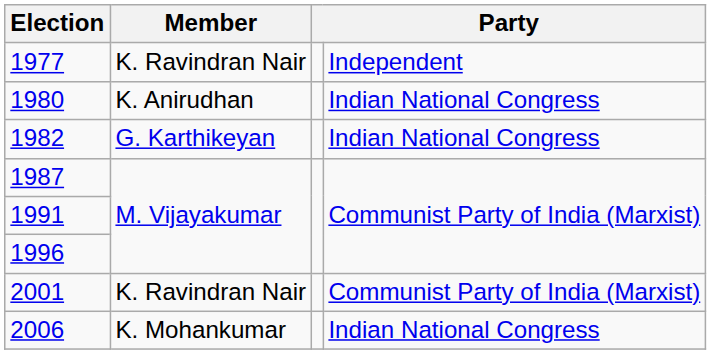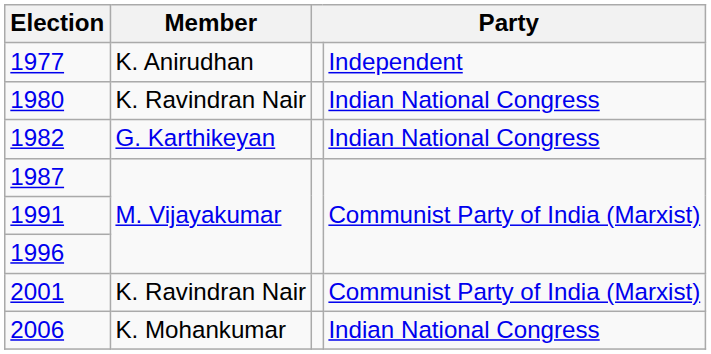(211, 61) K. Ravindran Nair -> (185, 61) K. Anirudhan
(185, 100) K. Anirudhan -> (211, 100) K. Ravindran Nair
